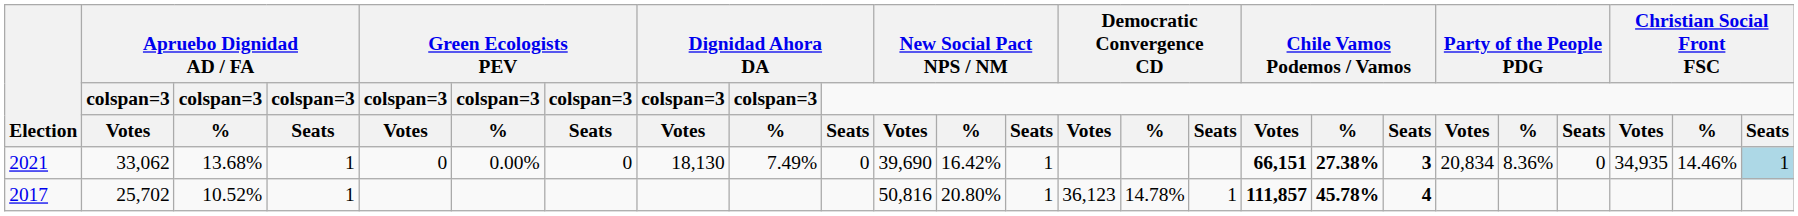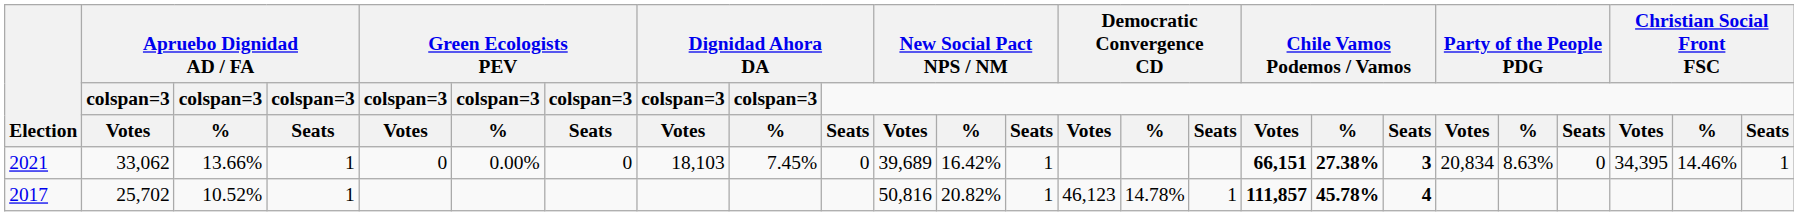(232, 163) 13.68% -> (232, 163) 13.66%
(698, 163) 18,130 -> (698, 163) 18,103
(792, 163) 7.49% -> (792, 163) 7.45%
(905, 163) 39,690 -> (905, 163) 39,689
(1528, 163) 8.36% -> (1528, 163) 8.63%
(1641, 163) 34,935 -> (1641, 163) 34,395
(1784, 163) lightblue background -> (1784, 163) no background
(971, 195) 20.80% -> (971, 195) 20.82%
(1089, 195) 36,123 -> (1089, 195) 46,123
